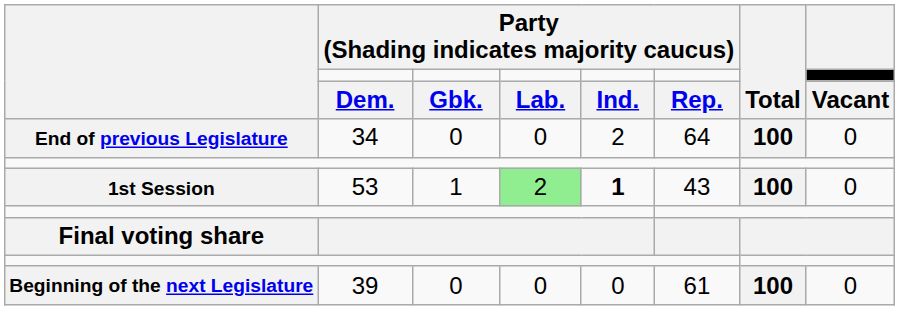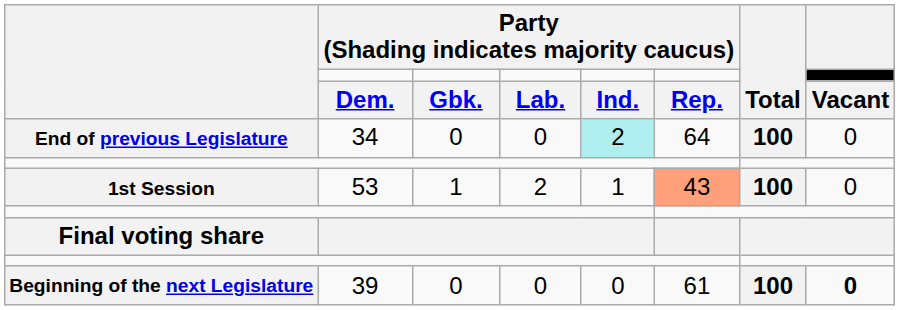(618, 137) no background -> (618, 137) paleturquoise background
(541, 186) lightgreen background -> (541, 186) no background
(618, 186) bold -> (618, 186) normal
(697, 186) no background -> (697, 186) lightsalmon background
(851, 285) normal -> (851, 285) bold
